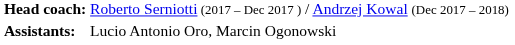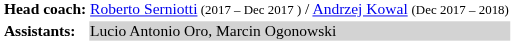(213, 30) no background -> (213, 30) lightgrey background
